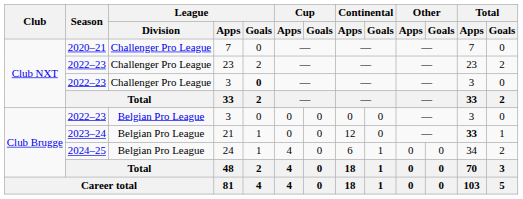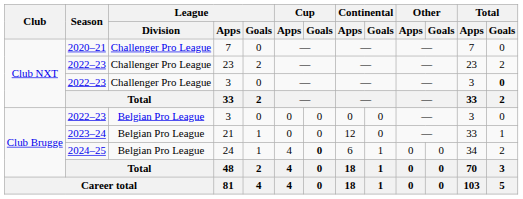(259, 82) bold -> (259, 82) normal
(502, 82) normal -> (502, 82) bold
(472, 133) bold -> (472, 133) normal
(320, 151) normal -> (320, 151) bold
